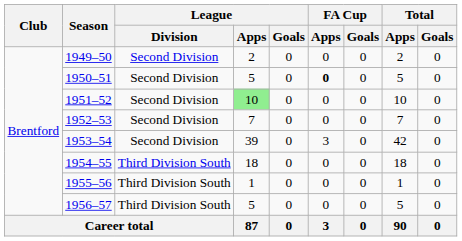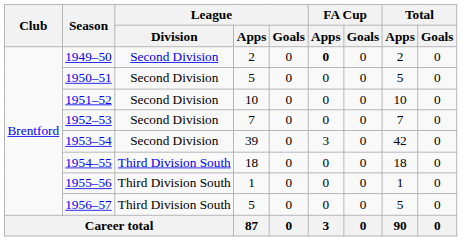(326, 57) normal -> (326, 57) bold
(326, 78) bold -> (326, 78) normal
(252, 99) lightgreen background -> (252, 99) no background
